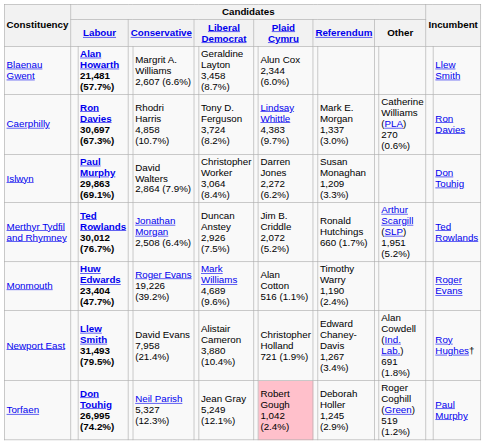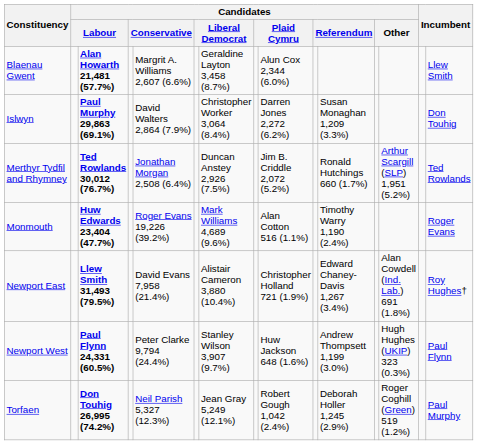- row: (28, 124)
+ row: (37, 351)
(275, 410) pink background -> (275, 410) no background
